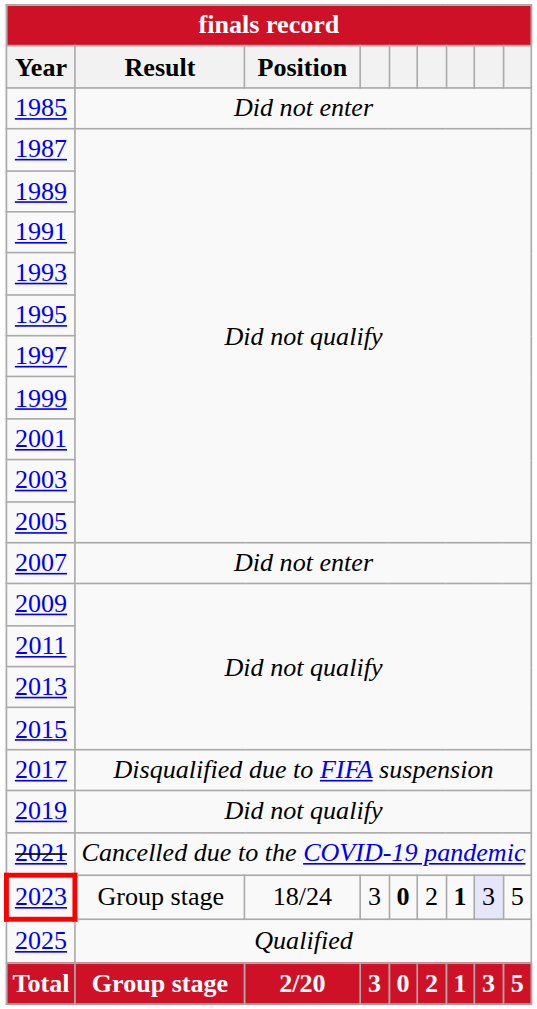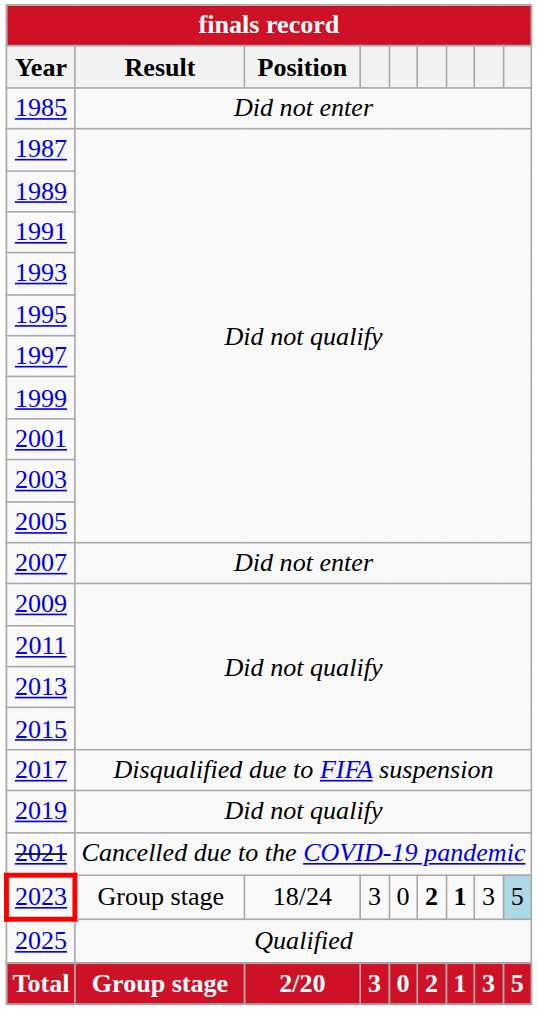(403, 897) bold -> (403, 897) normal
(432, 897) normal -> (432, 897) bold
(489, 897) lavender background -> (489, 897) no background
(517, 897) no background -> (517, 897) lightblue background
